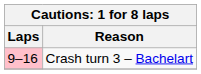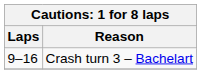(23, 58) pink background -> (23, 58) no background
